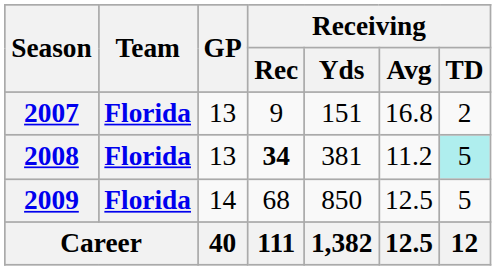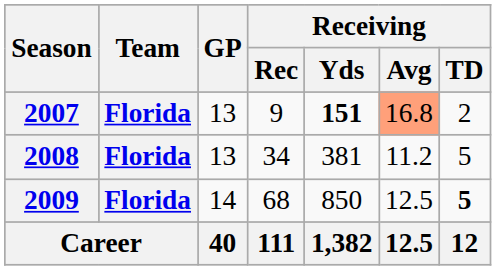(342, 112) normal -> (342, 112) bold
(409, 112) no background -> (409, 112) lightsalmon background
(276, 156) bold -> (276, 156) normal
(465, 156) paleturquoise background -> (465, 156) no background
(465, 199) normal -> (465, 199) bold
